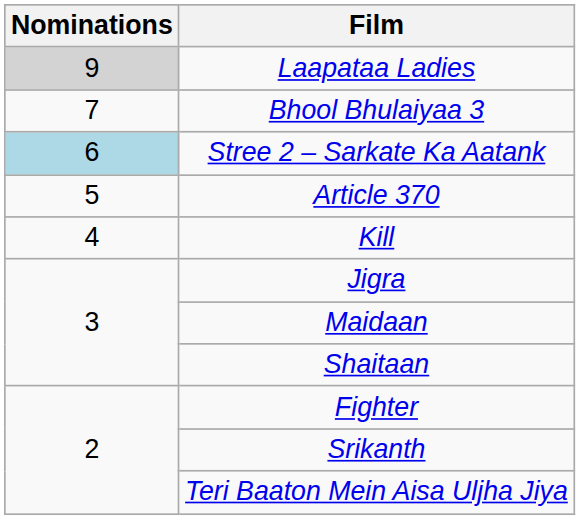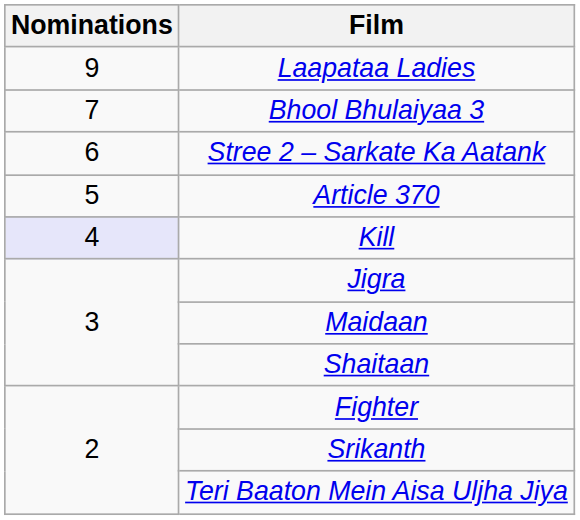(92, 68) lightgrey background -> (92, 68) no background
(92, 152) lightblue background -> (92, 152) no background
(92, 237) no background -> (92, 237) lavender background
